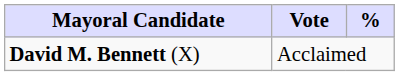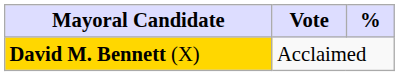(105, 53) no background -> (105, 53) gold background
